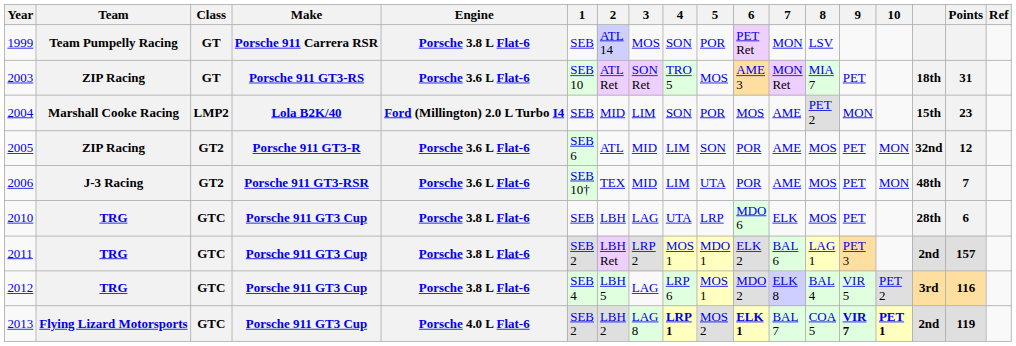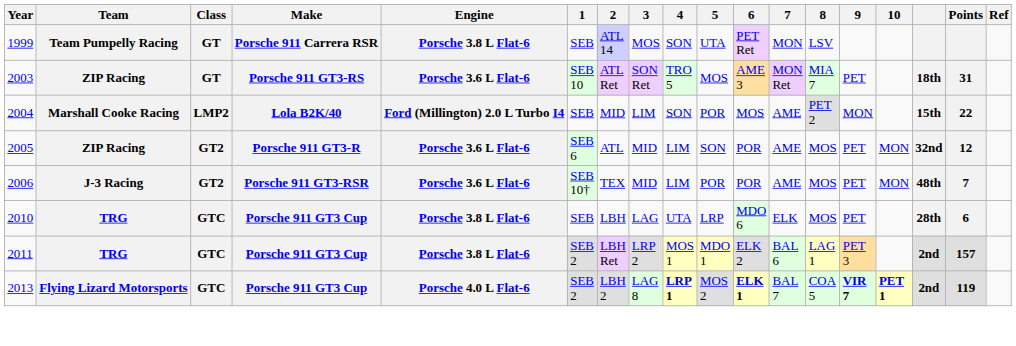(713, 42) POR -> (713, 42) UTA
(966, 112) 23 -> (966, 112) 22
(713, 183) UTA -> (713, 183) POR
- row: (20, 288)
